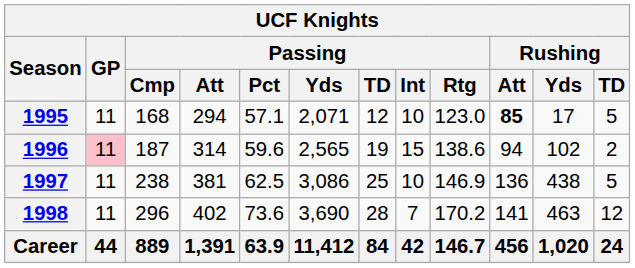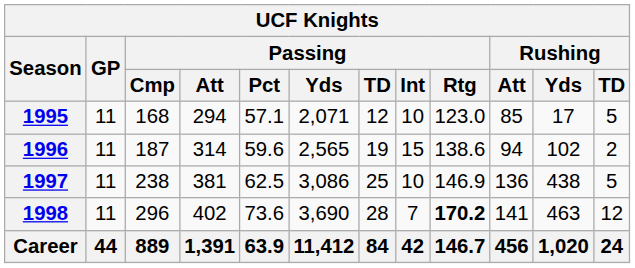(512, 117) bold -> (512, 117) normal
(106, 149) pink background -> (106, 149) no background
(460, 213) normal -> (460, 213) bold
